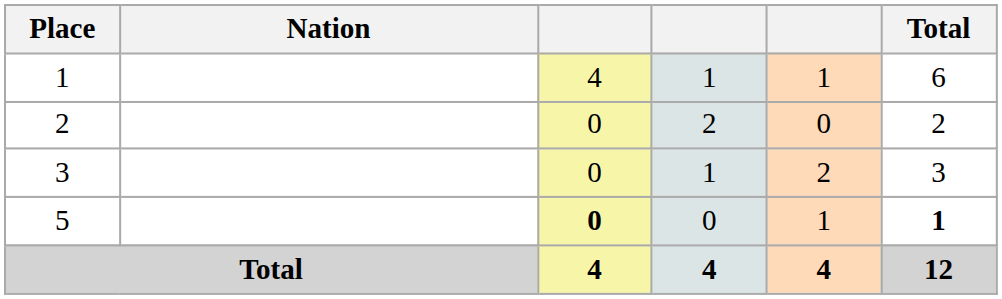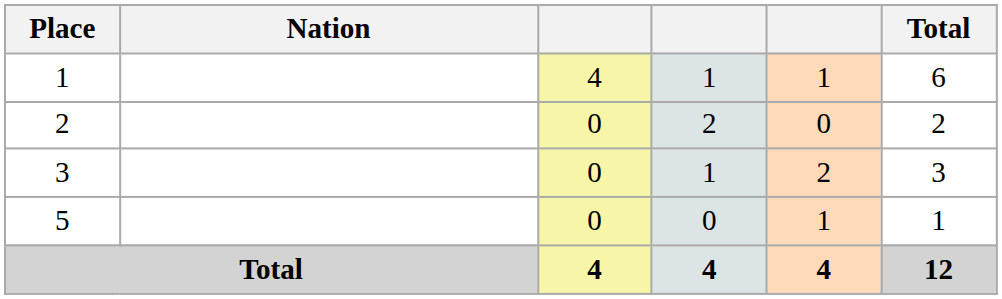(595, 220) bold -> (595, 220) normal
(938, 220) bold -> (938, 220) normal
